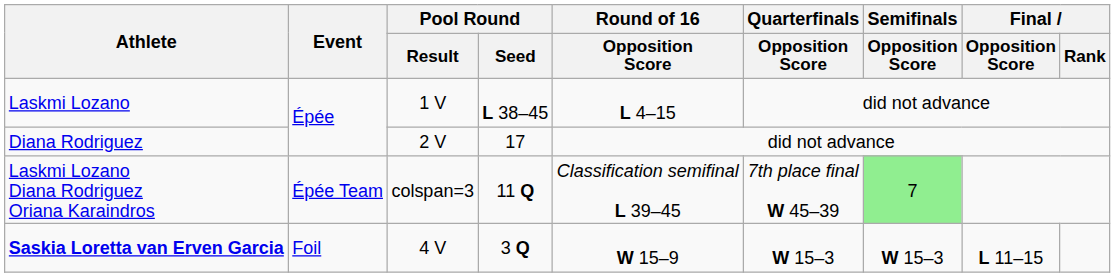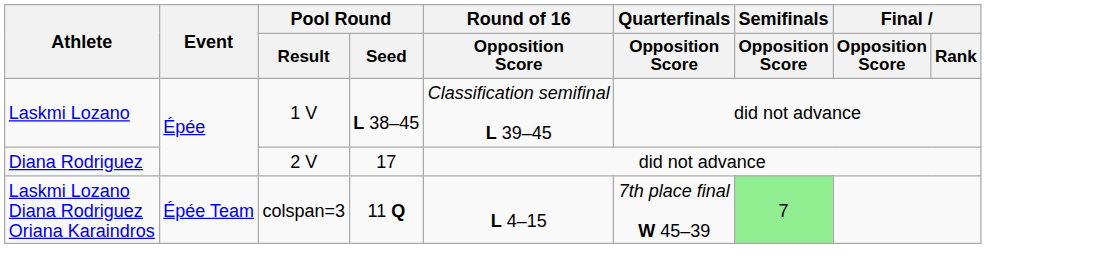(648, 113) L 4–15 -> (519, 113) Classification semifinal L 39–45
(648, 190) Classification semifinal L 39–45 -> (519, 220) L 4–15
- row: (146, 249)
